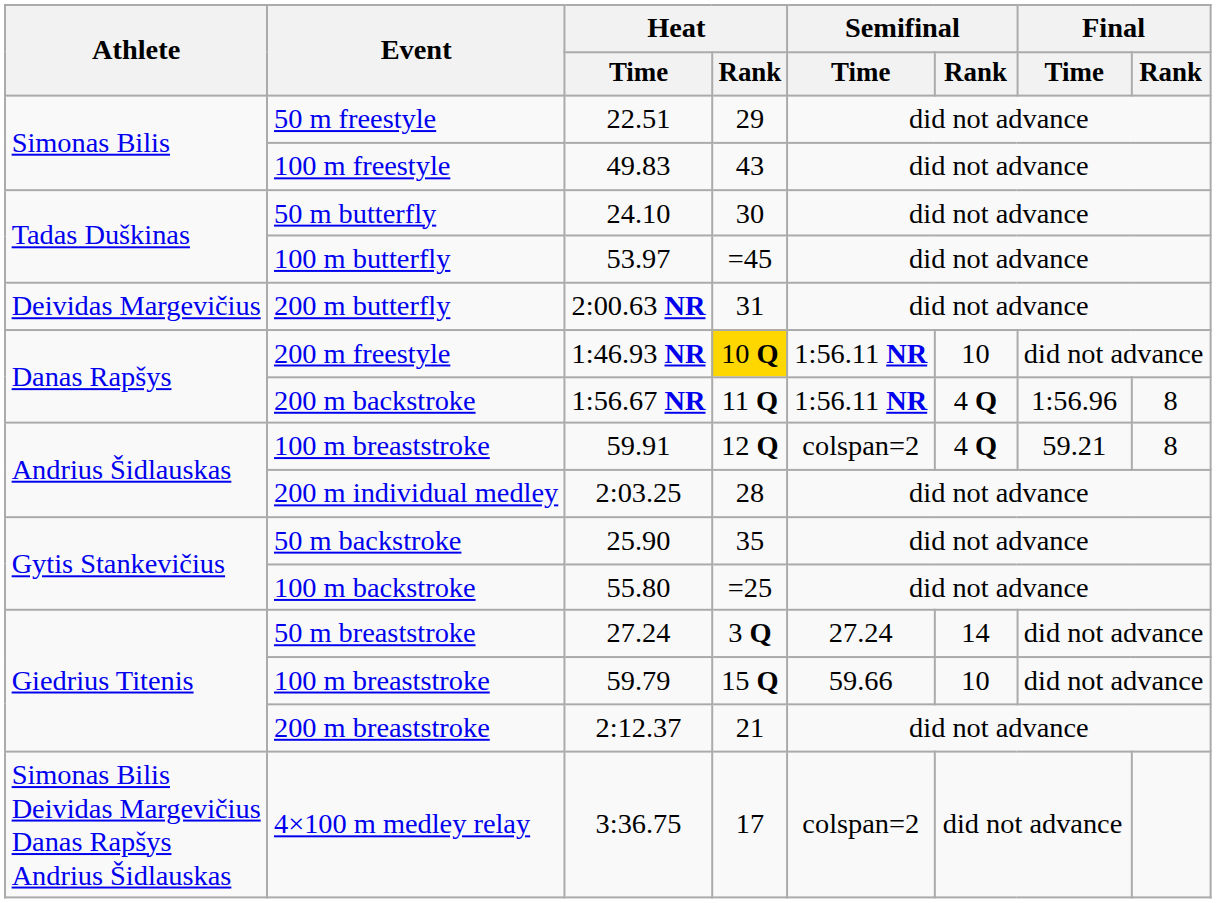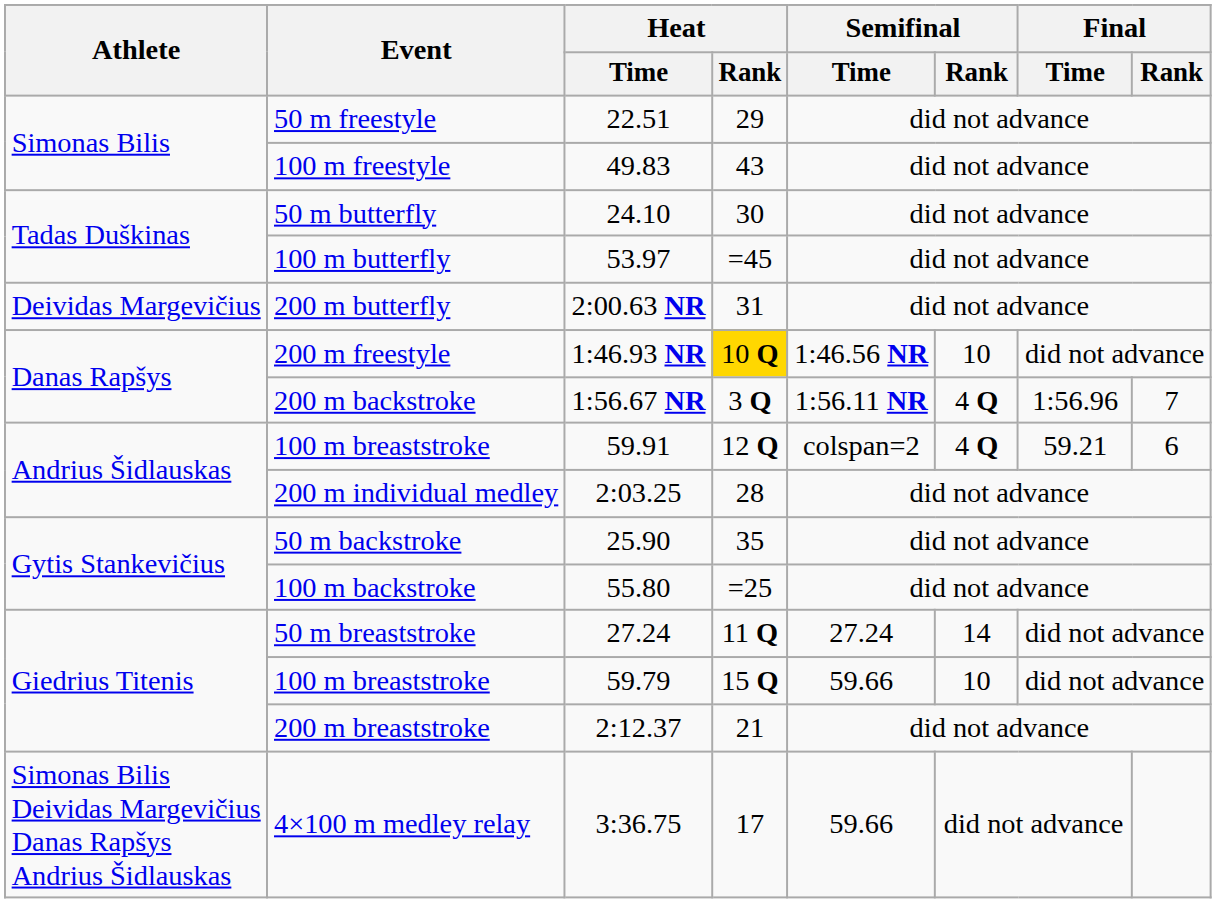(861, 353) 1:56.11 NR -> (861, 353) 1:46.56 NR
(750, 400) 11 Q -> (750, 400) 3 Q
(1171, 400) 8 -> (1172, 400) 7
(1171, 446) 8 -> (1172, 446) 6
(750, 633) 3 Q -> (750, 633) 11 Q
(861, 824) colspan=2 -> (861, 824) 59.66
